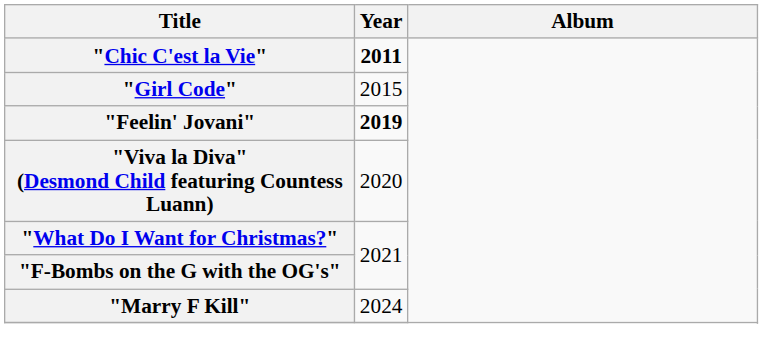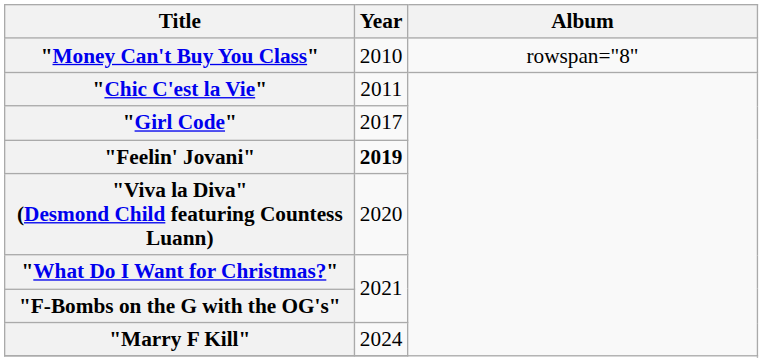+ row: (180, 55)
(381, 55) bold -> (381, 88) normal
(381, 88) 2015 -> (381, 122) 2017
